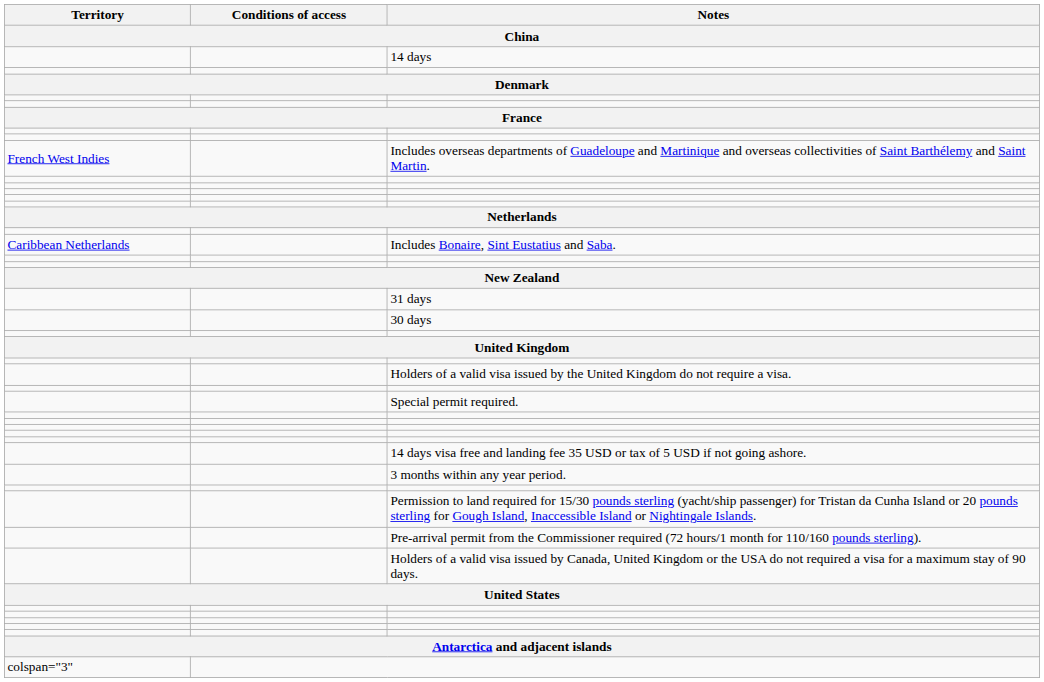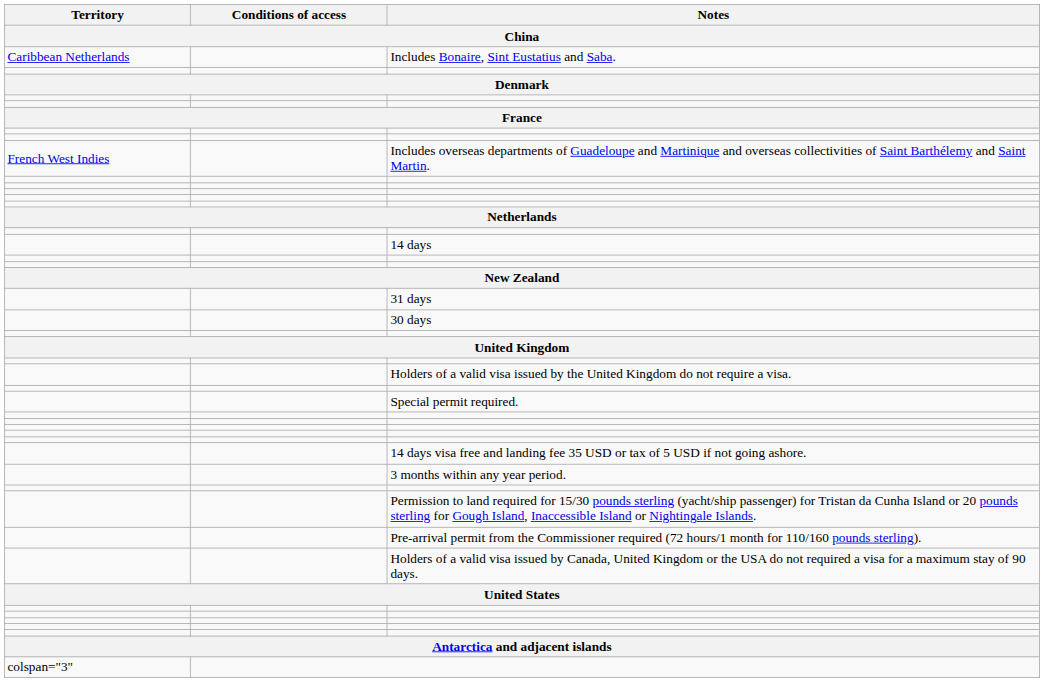rows swapped: (98, 57) <-> (69, 244)
